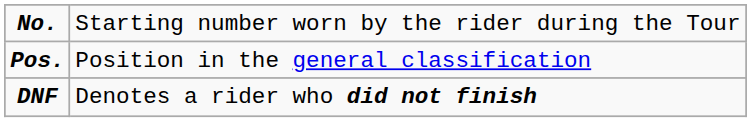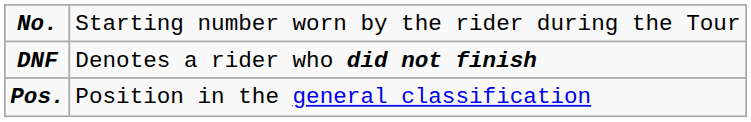rows swapped: (37, 60) <-> (37, 97)
